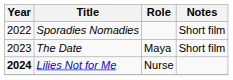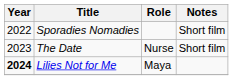(158, 48) Maya -> (159, 48) Nurse
(159, 65) Nurse -> (158, 65) Maya
